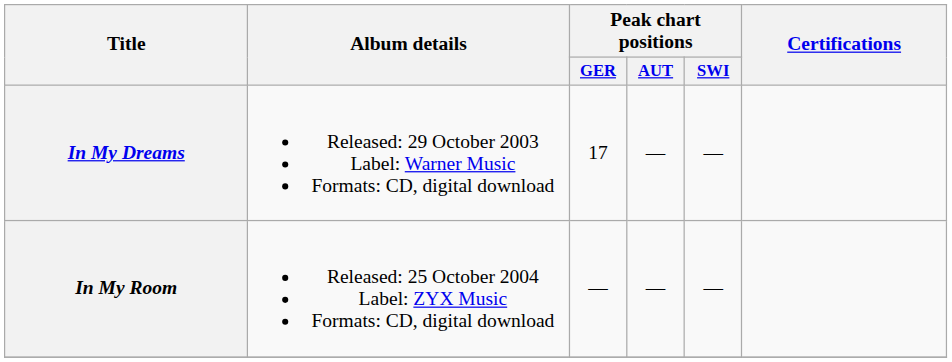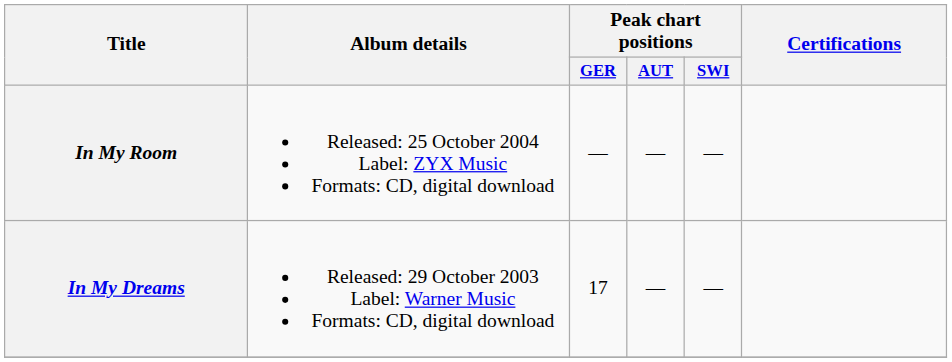rows swapped: (126, 152) <-> (126, 288)
